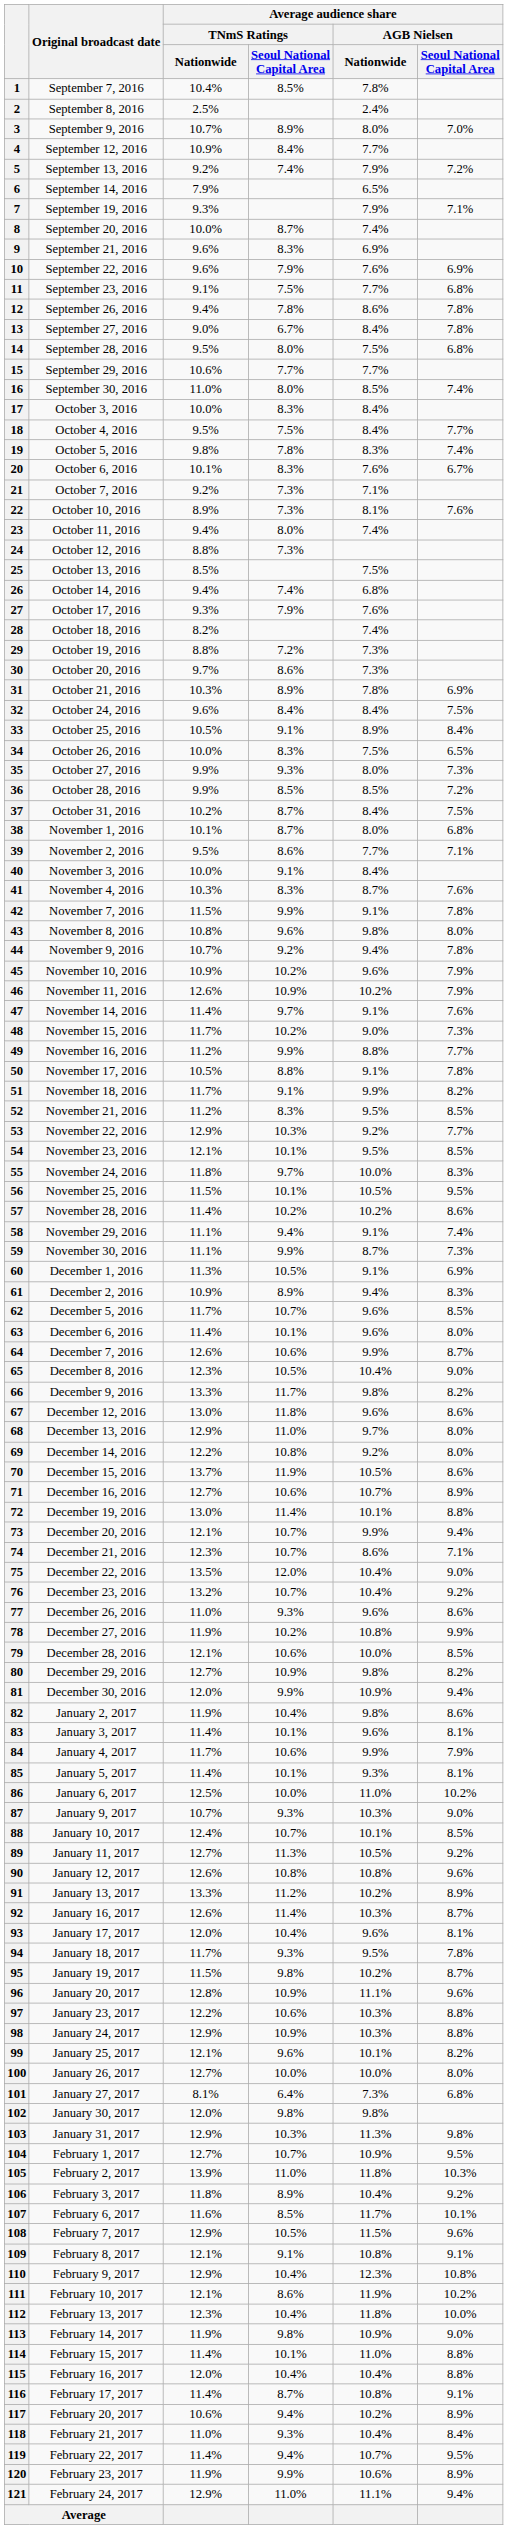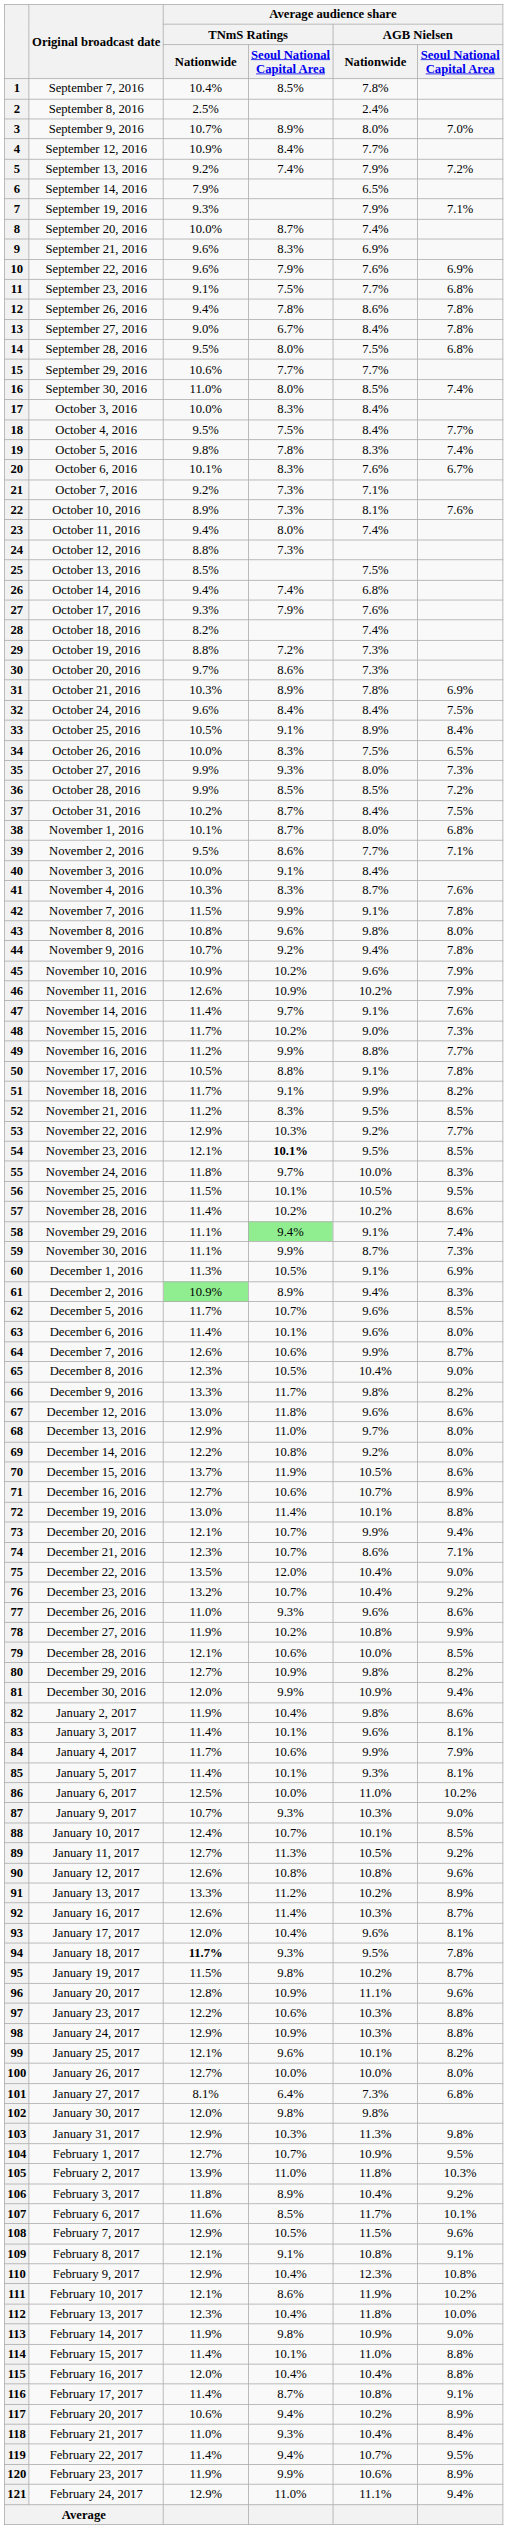(291, 1151) normal -> (291, 1151) bold
(291, 1231) no background -> (291, 1231) lightgreen background
(206, 1291) no background -> (206, 1291) lightgreen background
(206, 1953) normal -> (206, 1953) bold
